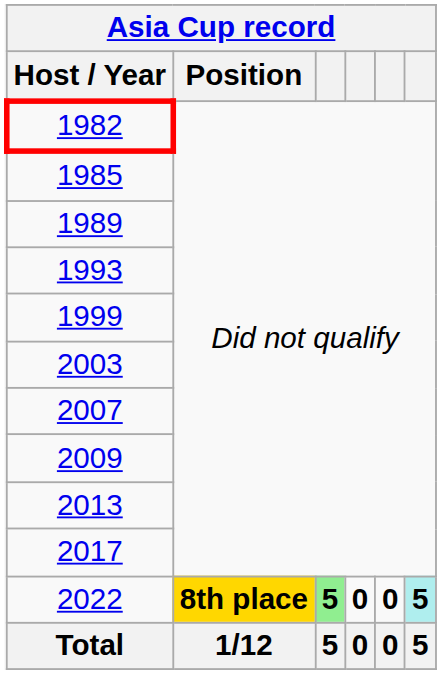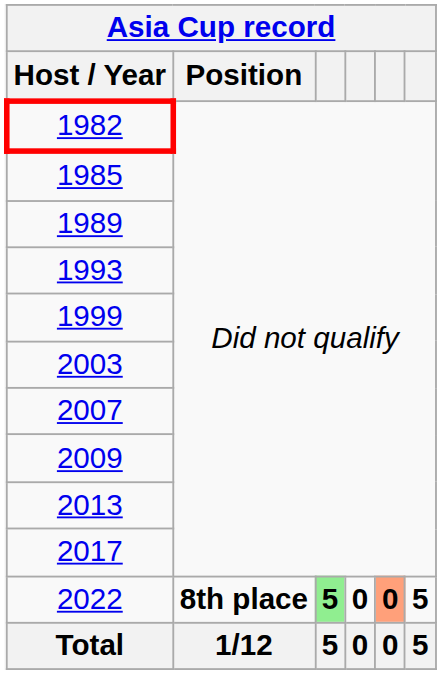(244, 598) gold background -> (244, 598) no background
(390, 598) no background -> (390, 598) lightsalmon background
(420, 598) paleturquoise background -> (420, 598) no background
